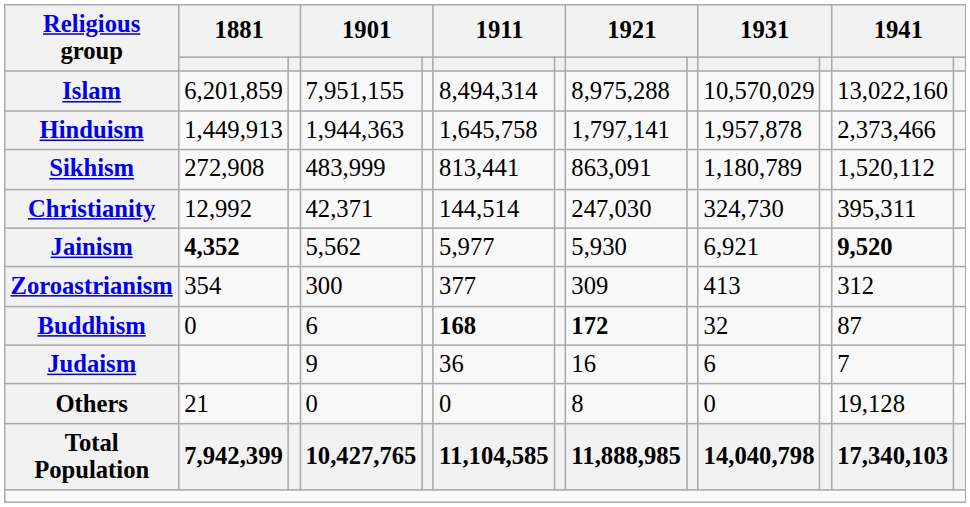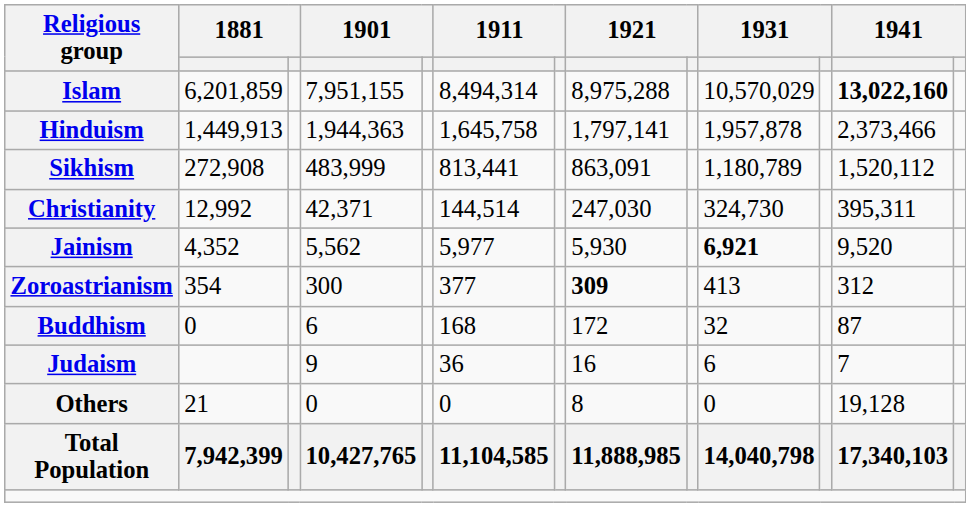(893, 90) normal -> (893, 90) bold
(212, 247) bold -> (212, 247) normal
(731, 247) normal -> (731, 247) bold
(865, 247) bold -> (865, 247) normal
(590, 286) normal -> (590, 286) bold
(458, 325) bold -> (458, 325) normal
(590, 325) bold -> (590, 325) normal
